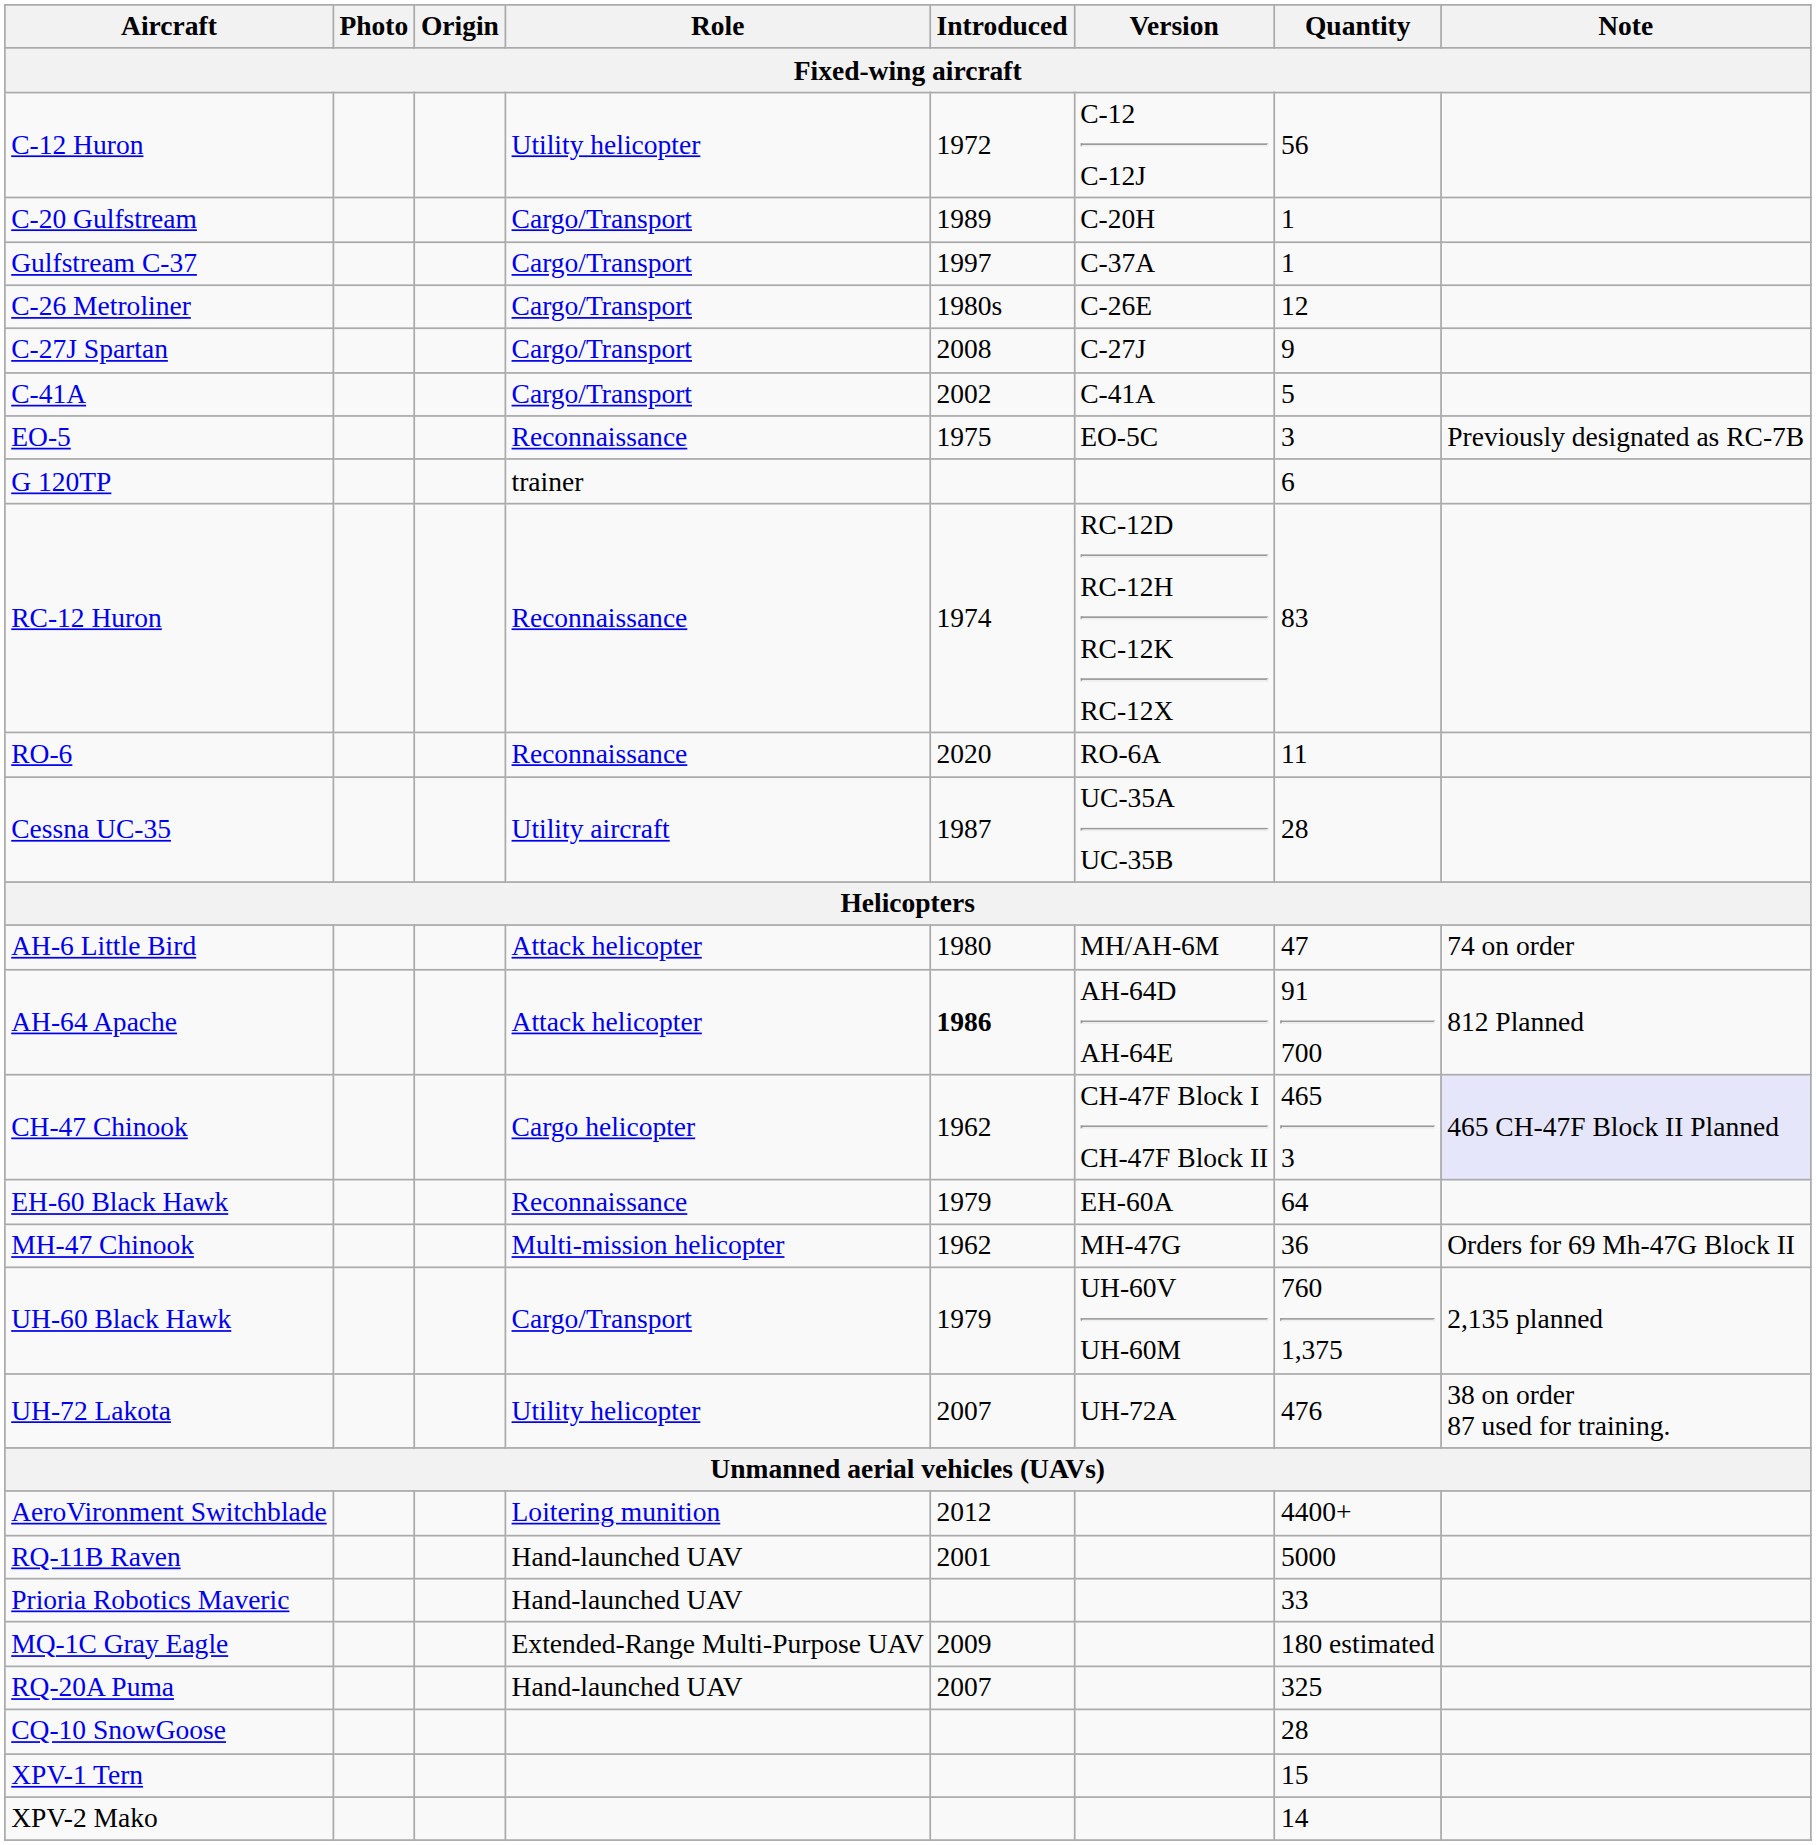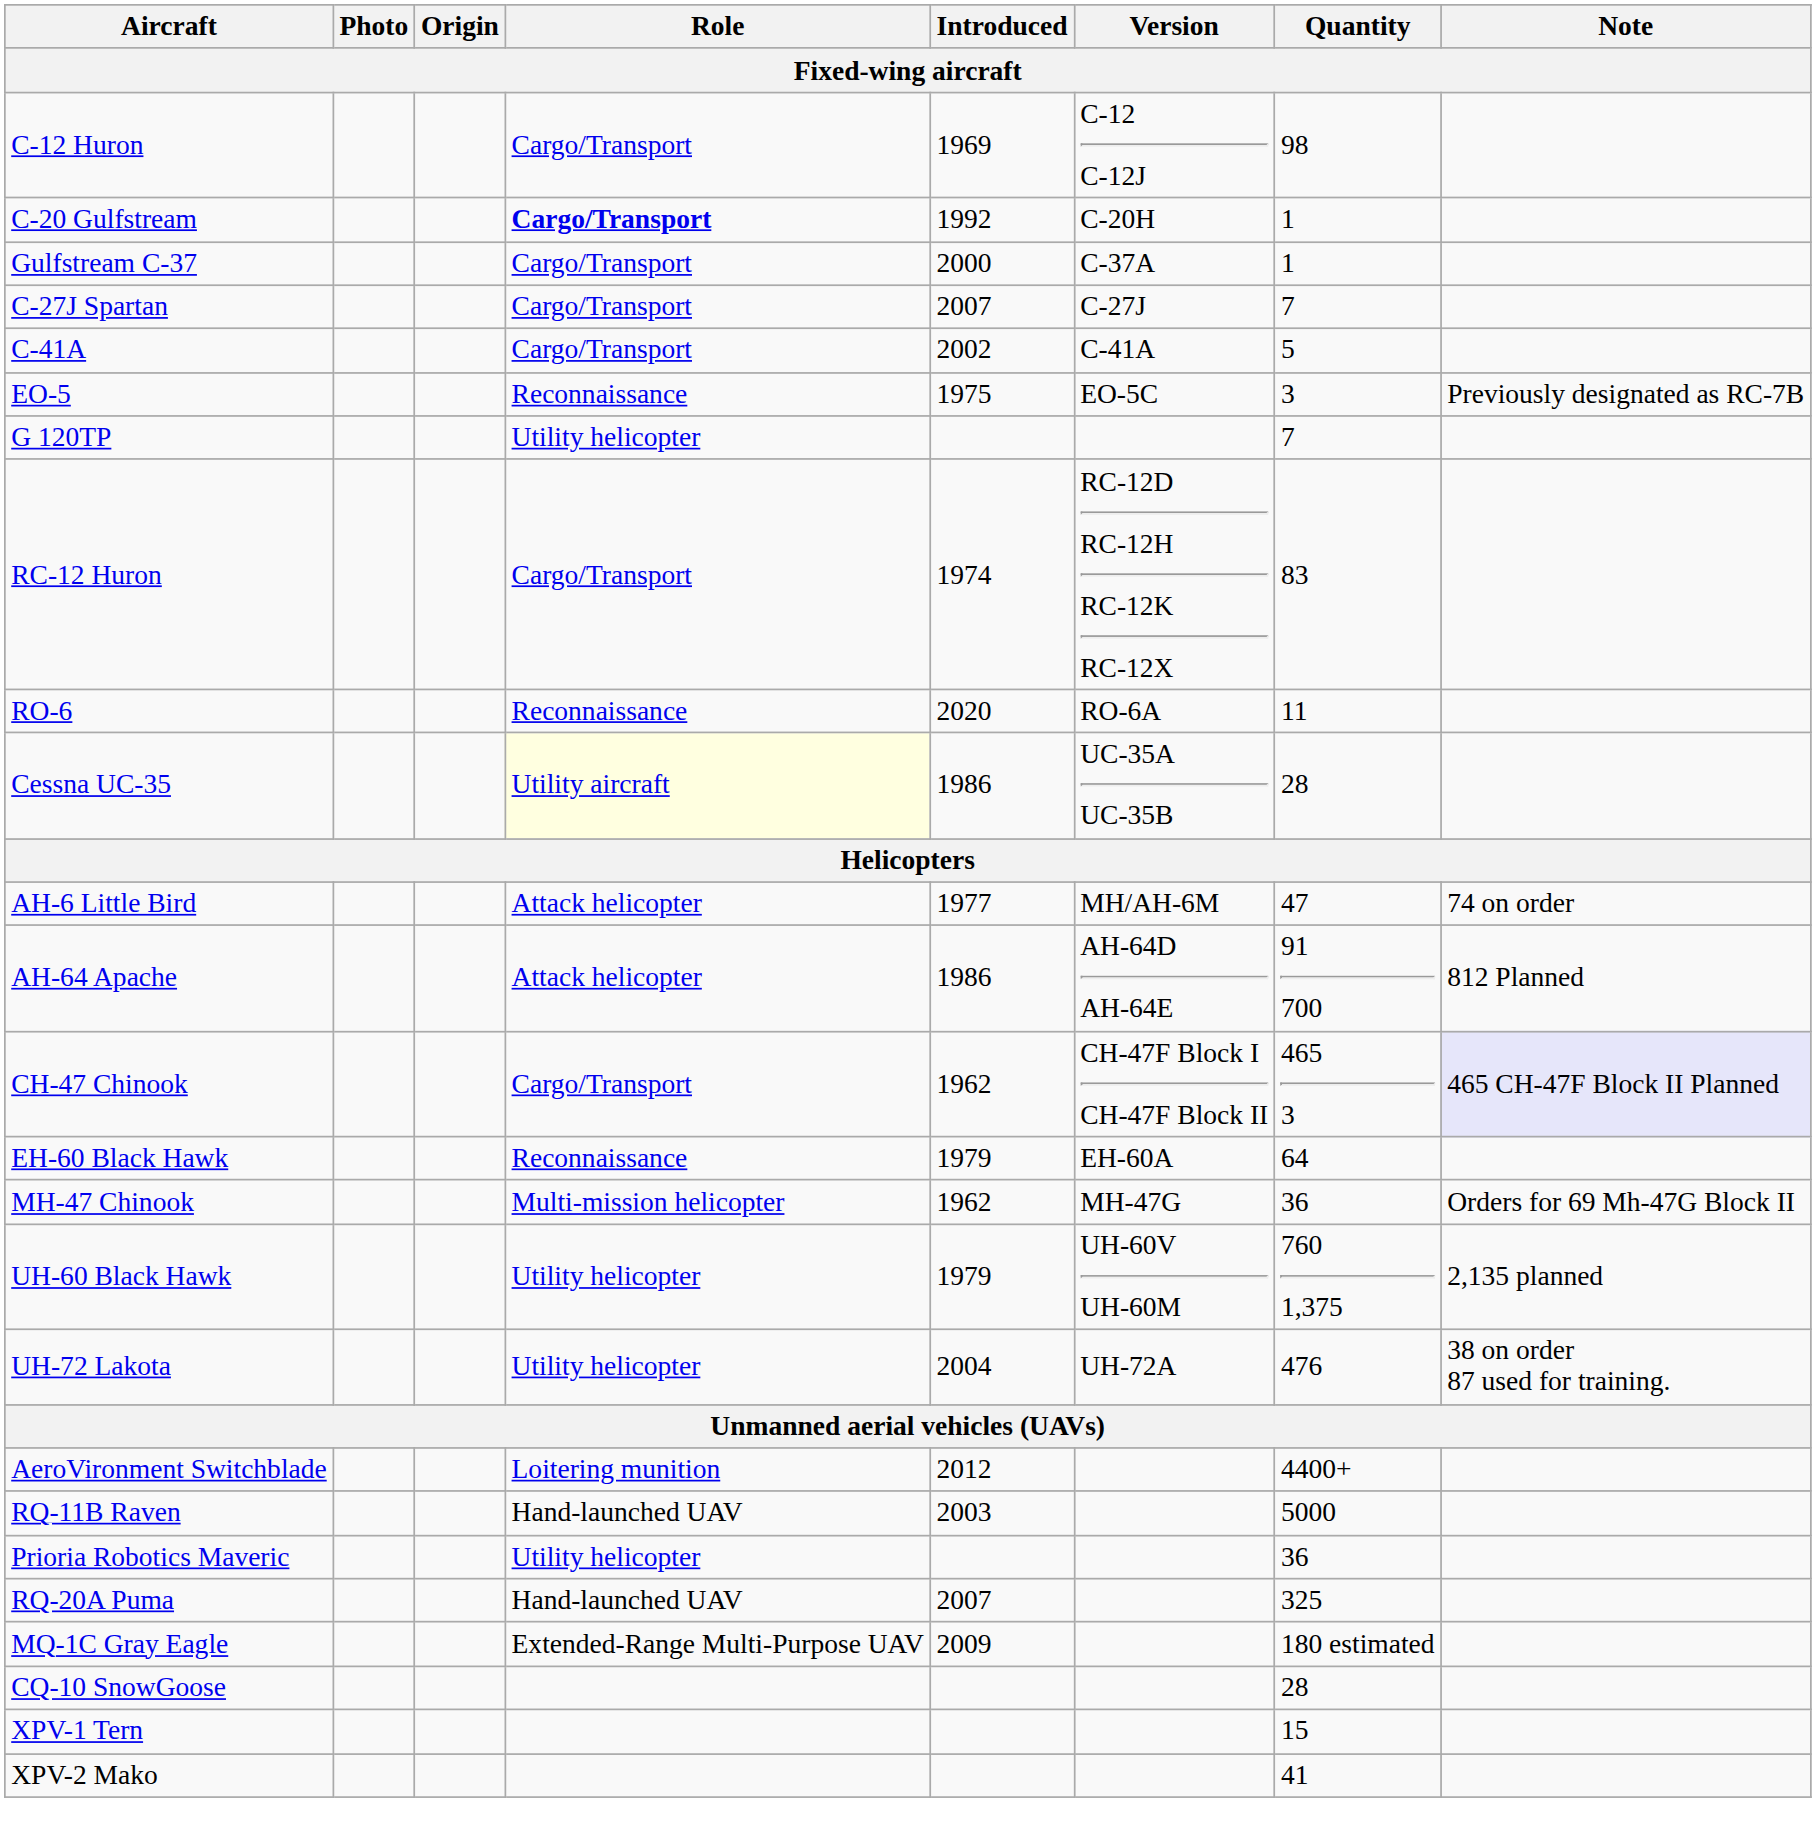(606, 144) Utility helicopter -> (602, 144) Cargo/Transport
(964, 144) 1972 -> (964, 144) 1969
(1295, 144) 56 -> (1295, 144) 98
(602, 219) normal -> (611, 219) bold
(964, 219) 1989 -> (964, 219) 1992
(964, 262) 1997 -> (964, 262) 2000
- row: (101, 306)
(964, 350) 2008 -> (964, 306) 2007
(1288, 350) 9 -> (1288, 306) 7
(547, 481) trainer -> (606, 437) Utility helicopter
(1288, 481) 6 -> (1288, 437) 7
(599, 617) Reconnaissance -> (602, 573) Cargo/Transport
(591, 828) no background -> (591, 785) lightyellow background
(964, 828) 1987 -> (964, 785) 1986
(964, 946) 1980 -> (964, 903) 1977
(964, 1021) bold -> (964, 977) normal
(603, 1127) Cargo helicopter -> (602, 1083) Cargo/Transport
(602, 1319) Cargo/Transport -> (606, 1276) Utility helicopter
(964, 1410) 2007 -> (964, 1366) 2004
(964, 1556) 2001 -> (964, 1512) 2003
(627, 1600) Hand-launched UAV -> (606, 1556) Utility helicopter
(1295, 1600) 33 -> (1295, 1556) 36
rows swapped: (93, 1687) <-> (120, 1643)
(1295, 1818) 14 -> (1295, 1774) 41
